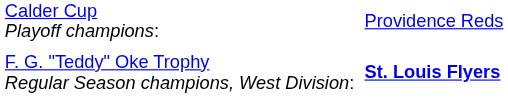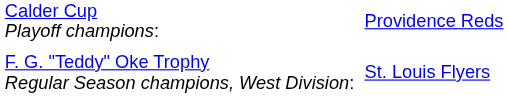(432, 72) bold -> (427, 72) normal
